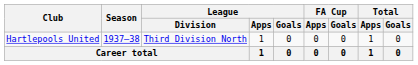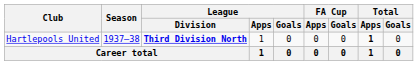(195, 39) normal -> (195, 39) bold
(371, 39) normal -> (371, 39) bold
